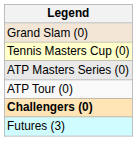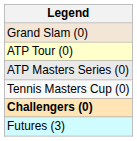(68, 51) Tennis Masters Cup (0) -> (40, 51) ATP Tour (0)
(40, 88) ATP Tour (0) -> (68, 88) Tennis Masters Cup (0)
